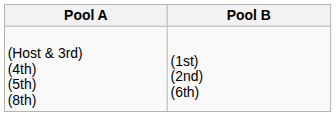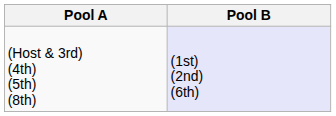(187, 76) no background -> (187, 76) lavender background
